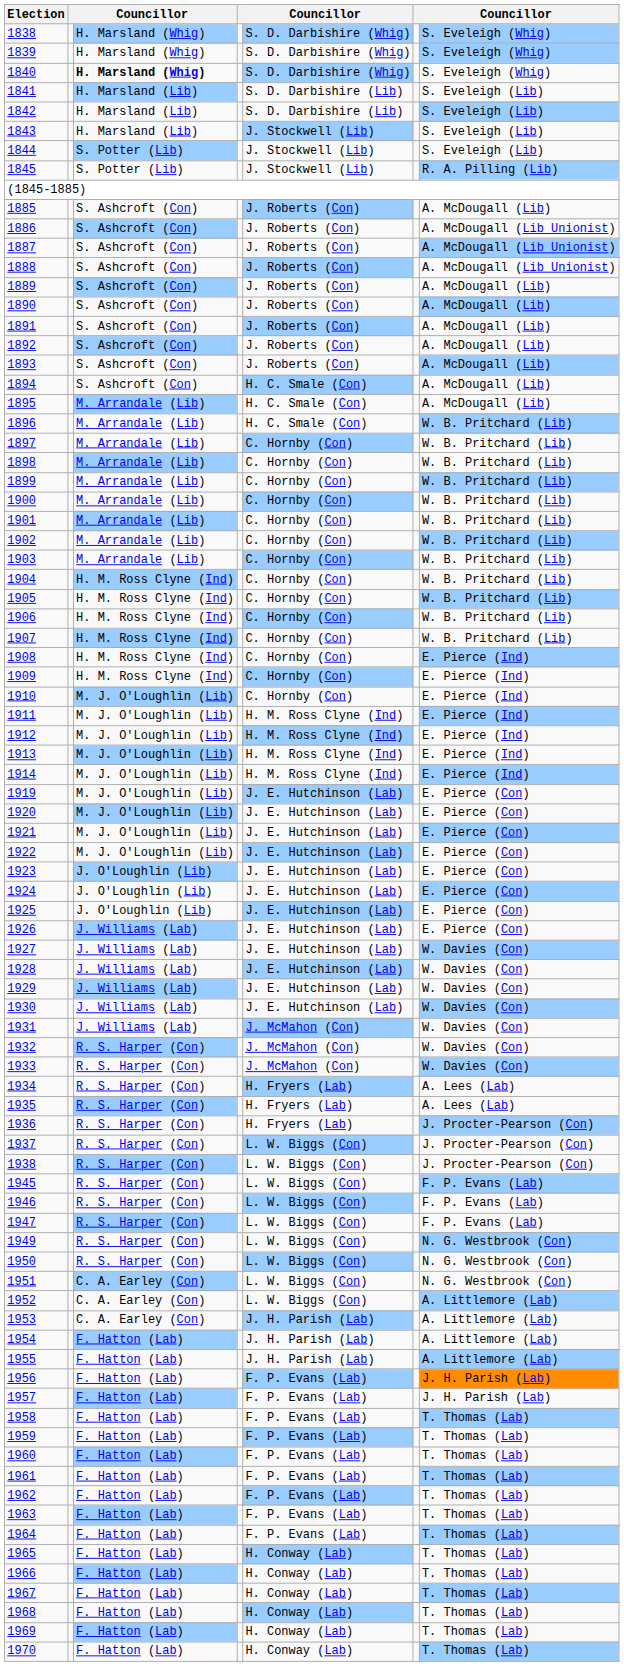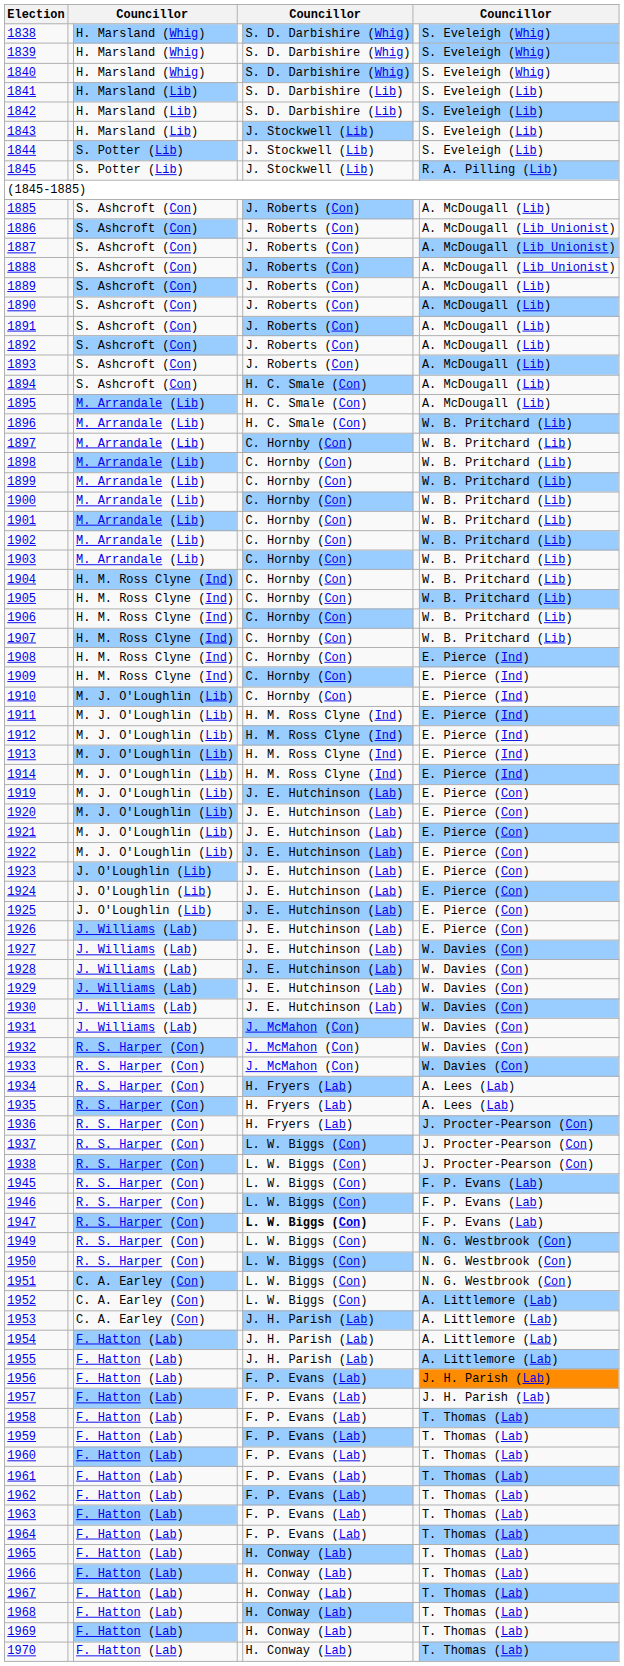(141, 73) bold -> (141, 73) normal
(306, 1223) normal -> (306, 1223) bold
